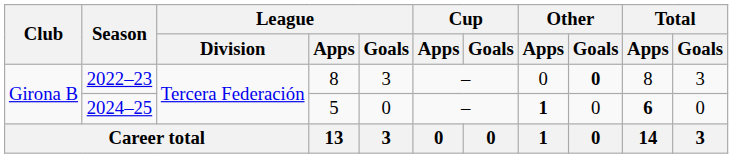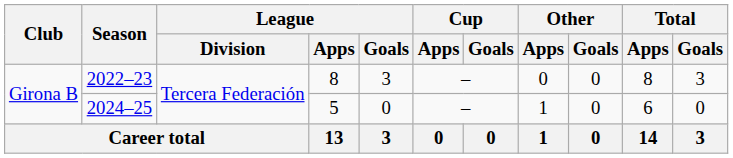(596, 78) bold -> (596, 78) normal
(543, 108) bold -> (543, 108) normal
(648, 108) bold -> (648, 108) normal
